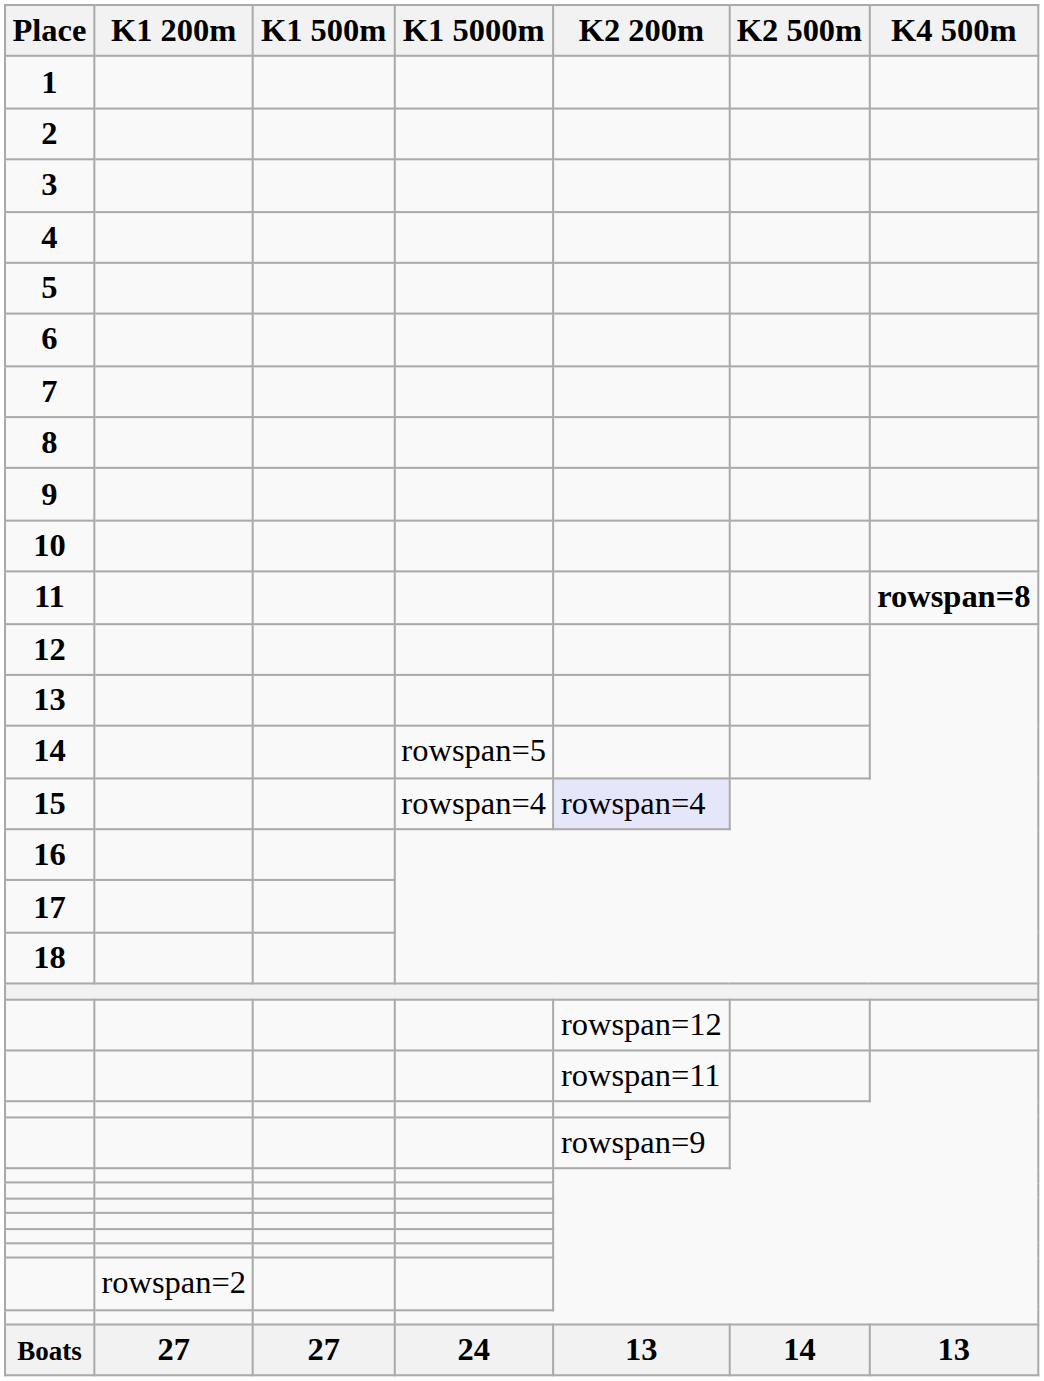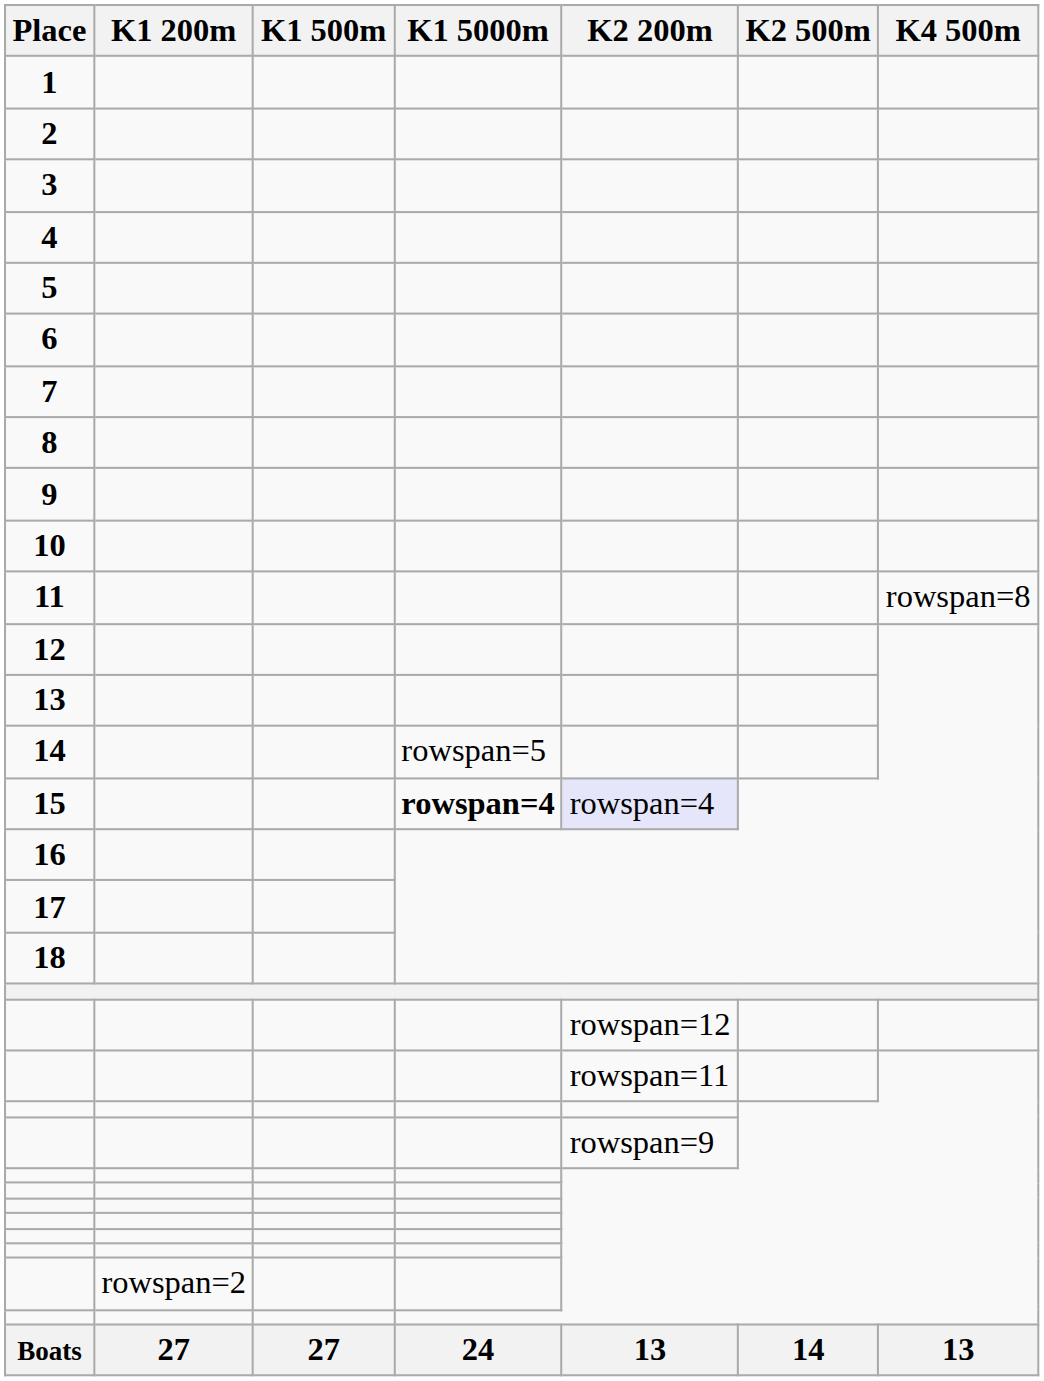(954, 596) bold -> (958, 596) normal
(474, 802) normal -> (478, 802) bold
